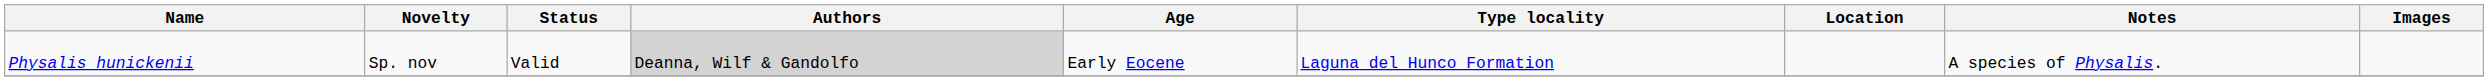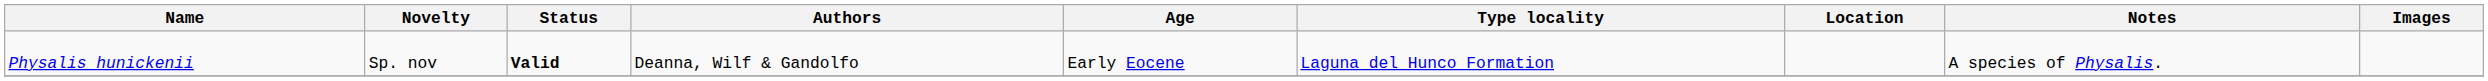(535, 63) normal -> (535, 63) bold
(747, 63) lightgrey background -> (747, 63) no background
